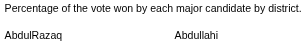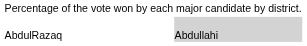(196, 35) no background -> (196, 35) lightgrey background
